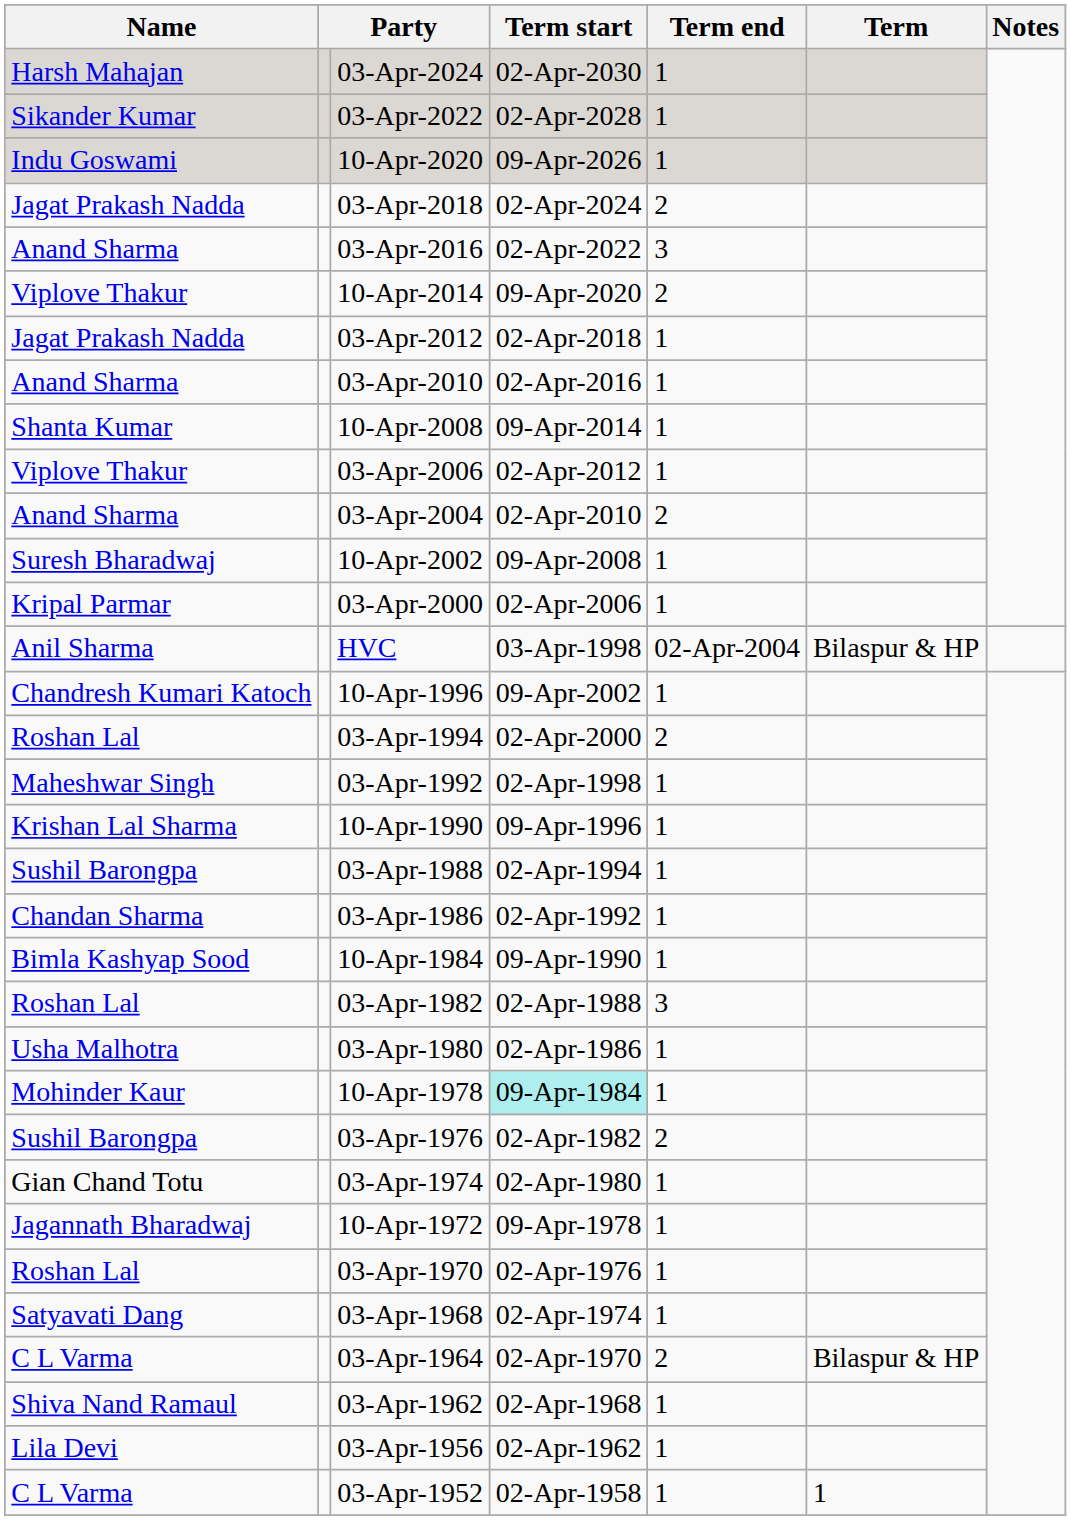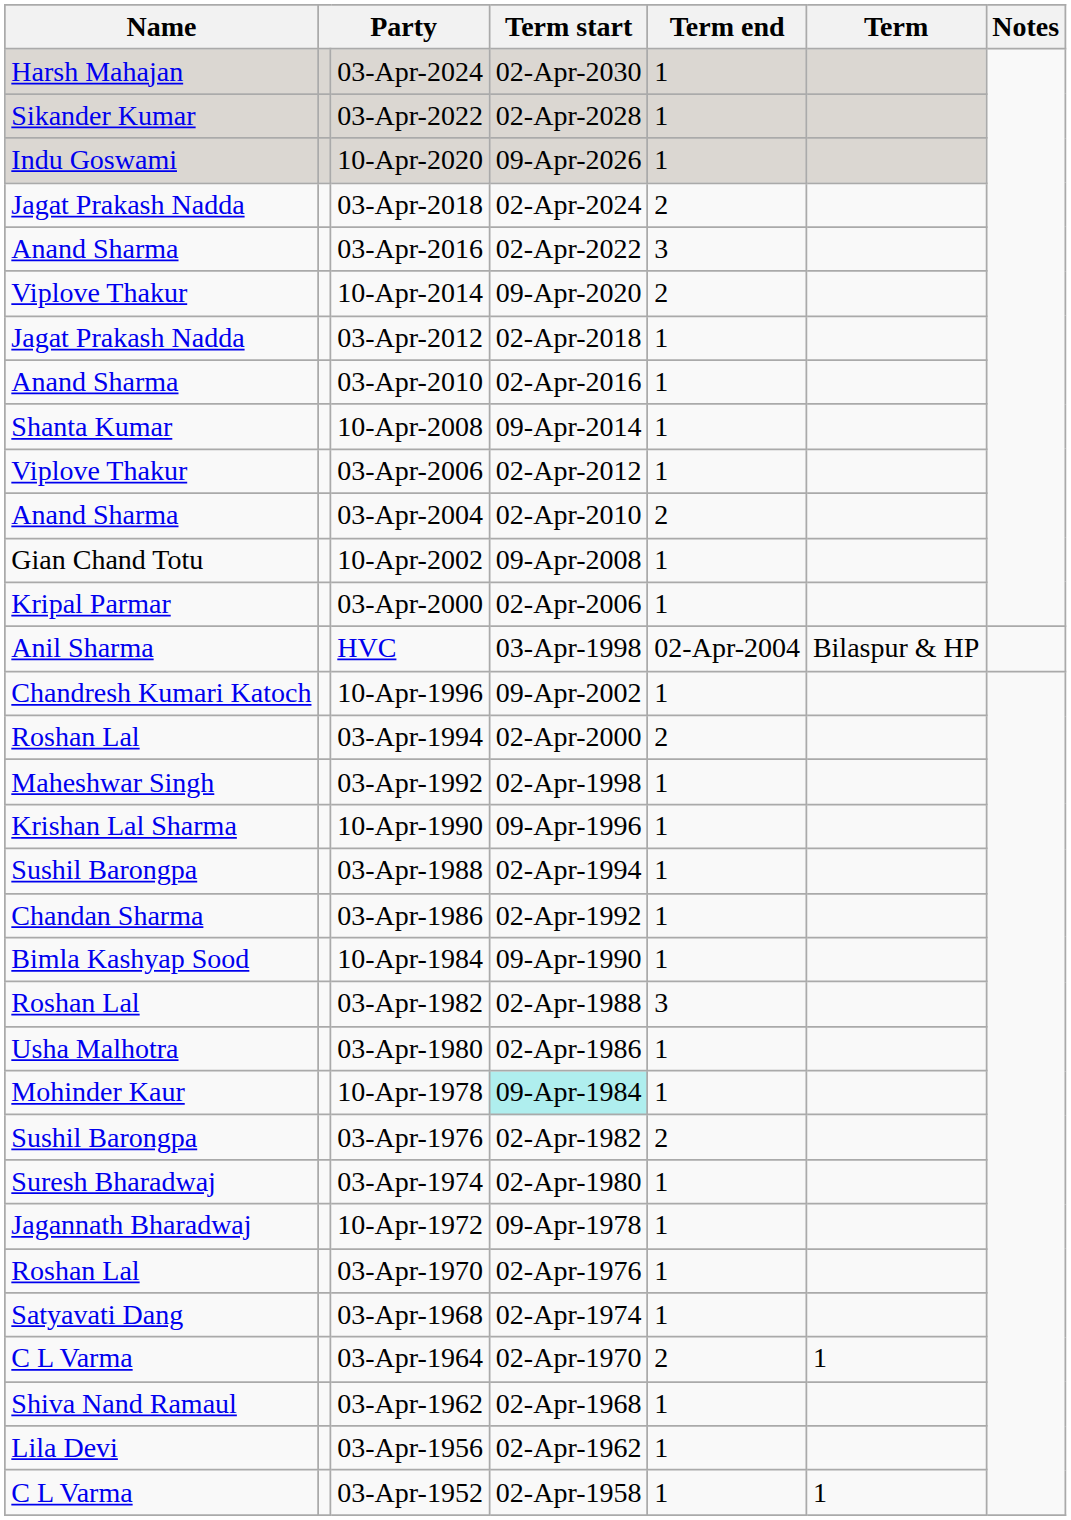(114, 559) Suresh Bharadwaj -> (107, 559) Gian Chand Totu
(107, 1181) Gian Chand Totu -> (114, 1181) Suresh Bharadwaj
(896, 1358) Bilaspur & HP -> (820, 1358) 1
